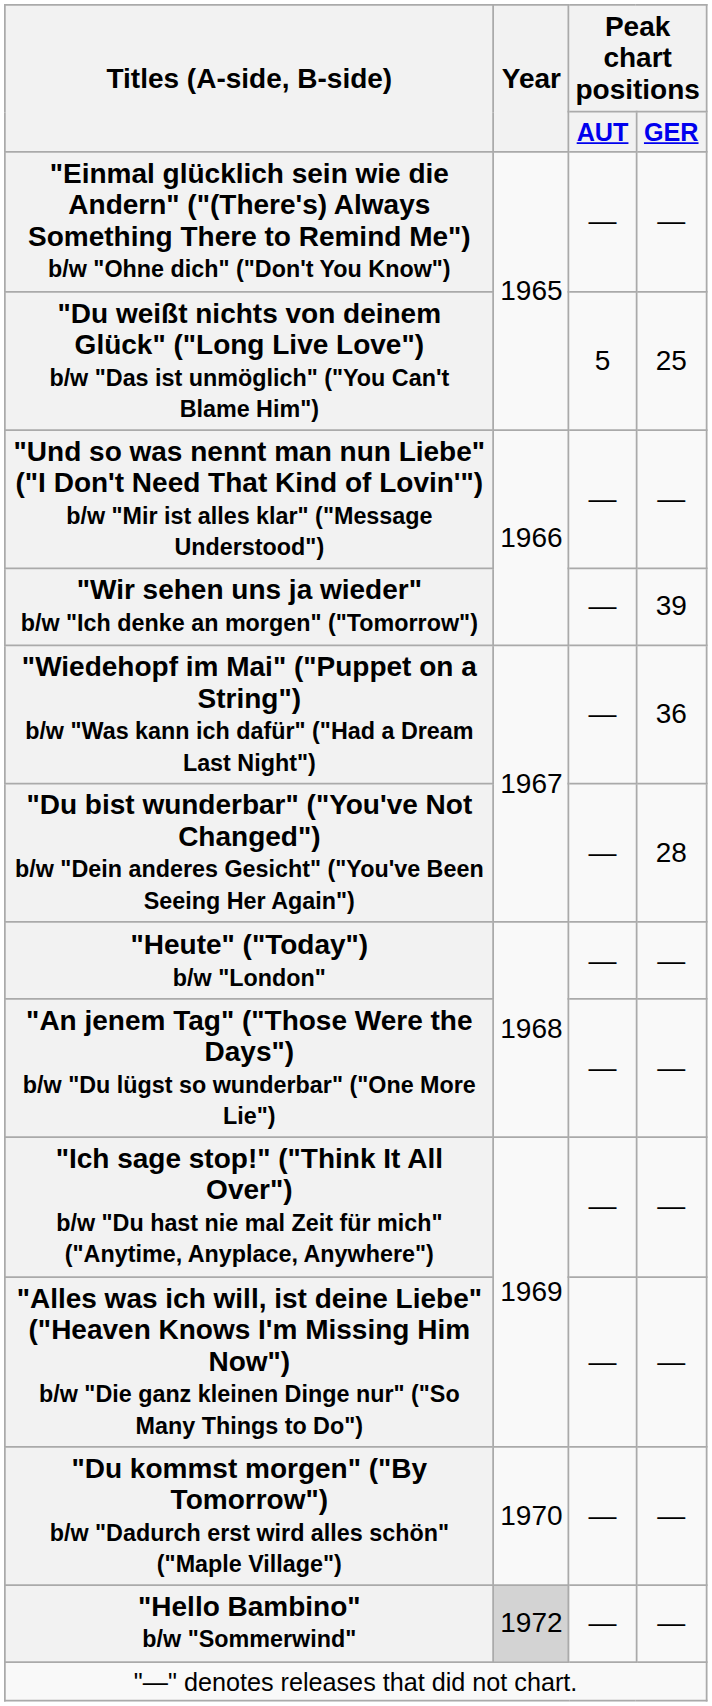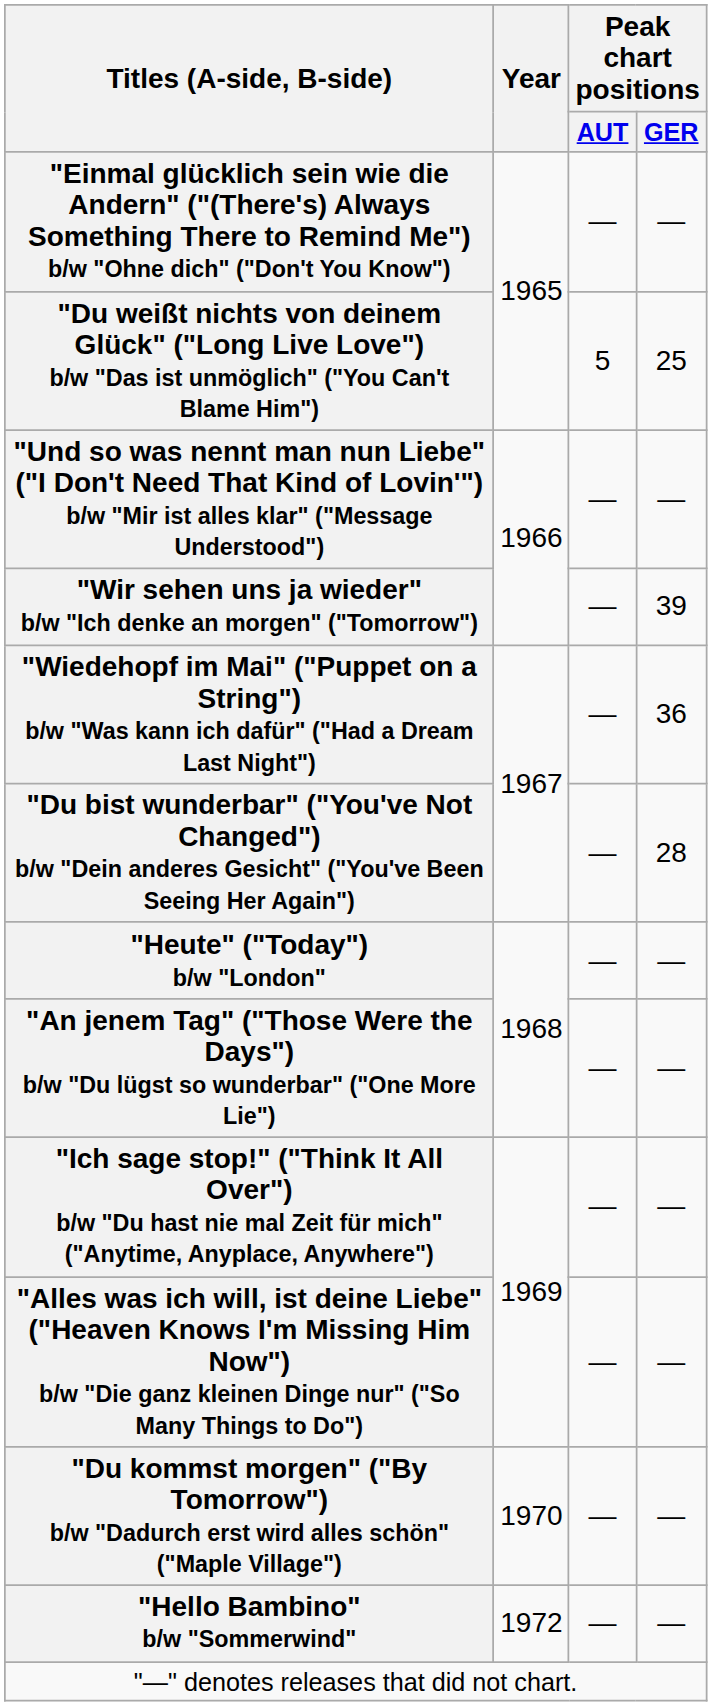(531, 1623) lightgrey background -> (531, 1623) no background
